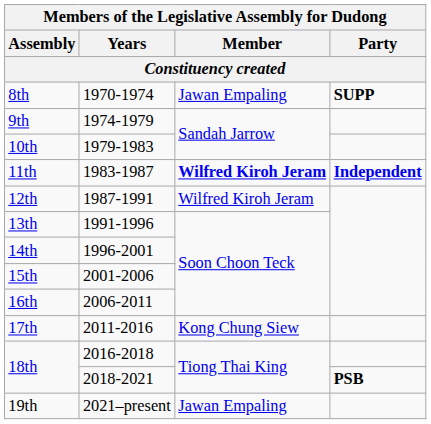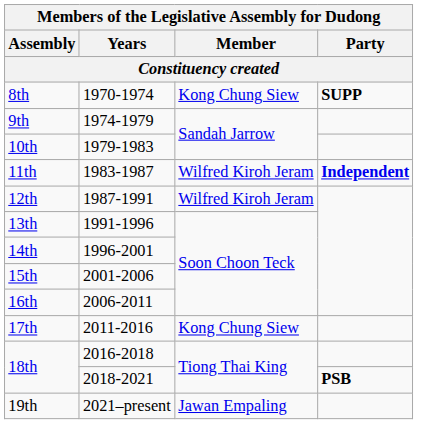(233, 95) Jawan Empaling -> (239, 95) Kong Chung Siew
(252, 172) bold -> (246, 172) normal
